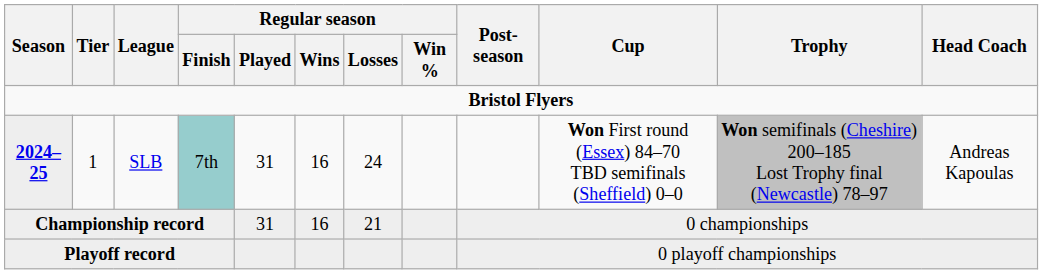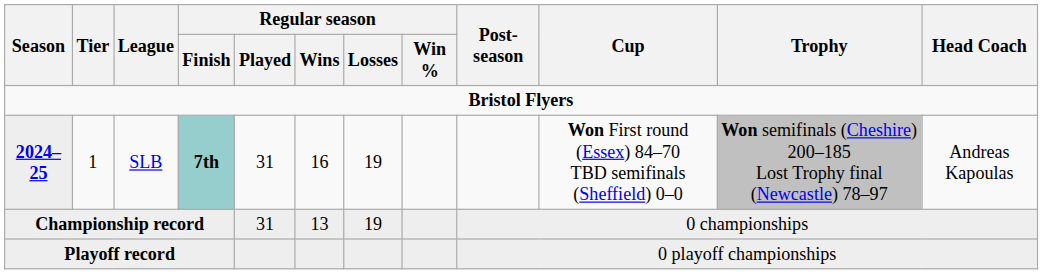(206, 162) normal -> (206, 162) bold
(373, 162) 24 -> (373, 162) 19
(319, 224) 16 -> (319, 224) 13
(373, 224) 21 -> (373, 224) 19
